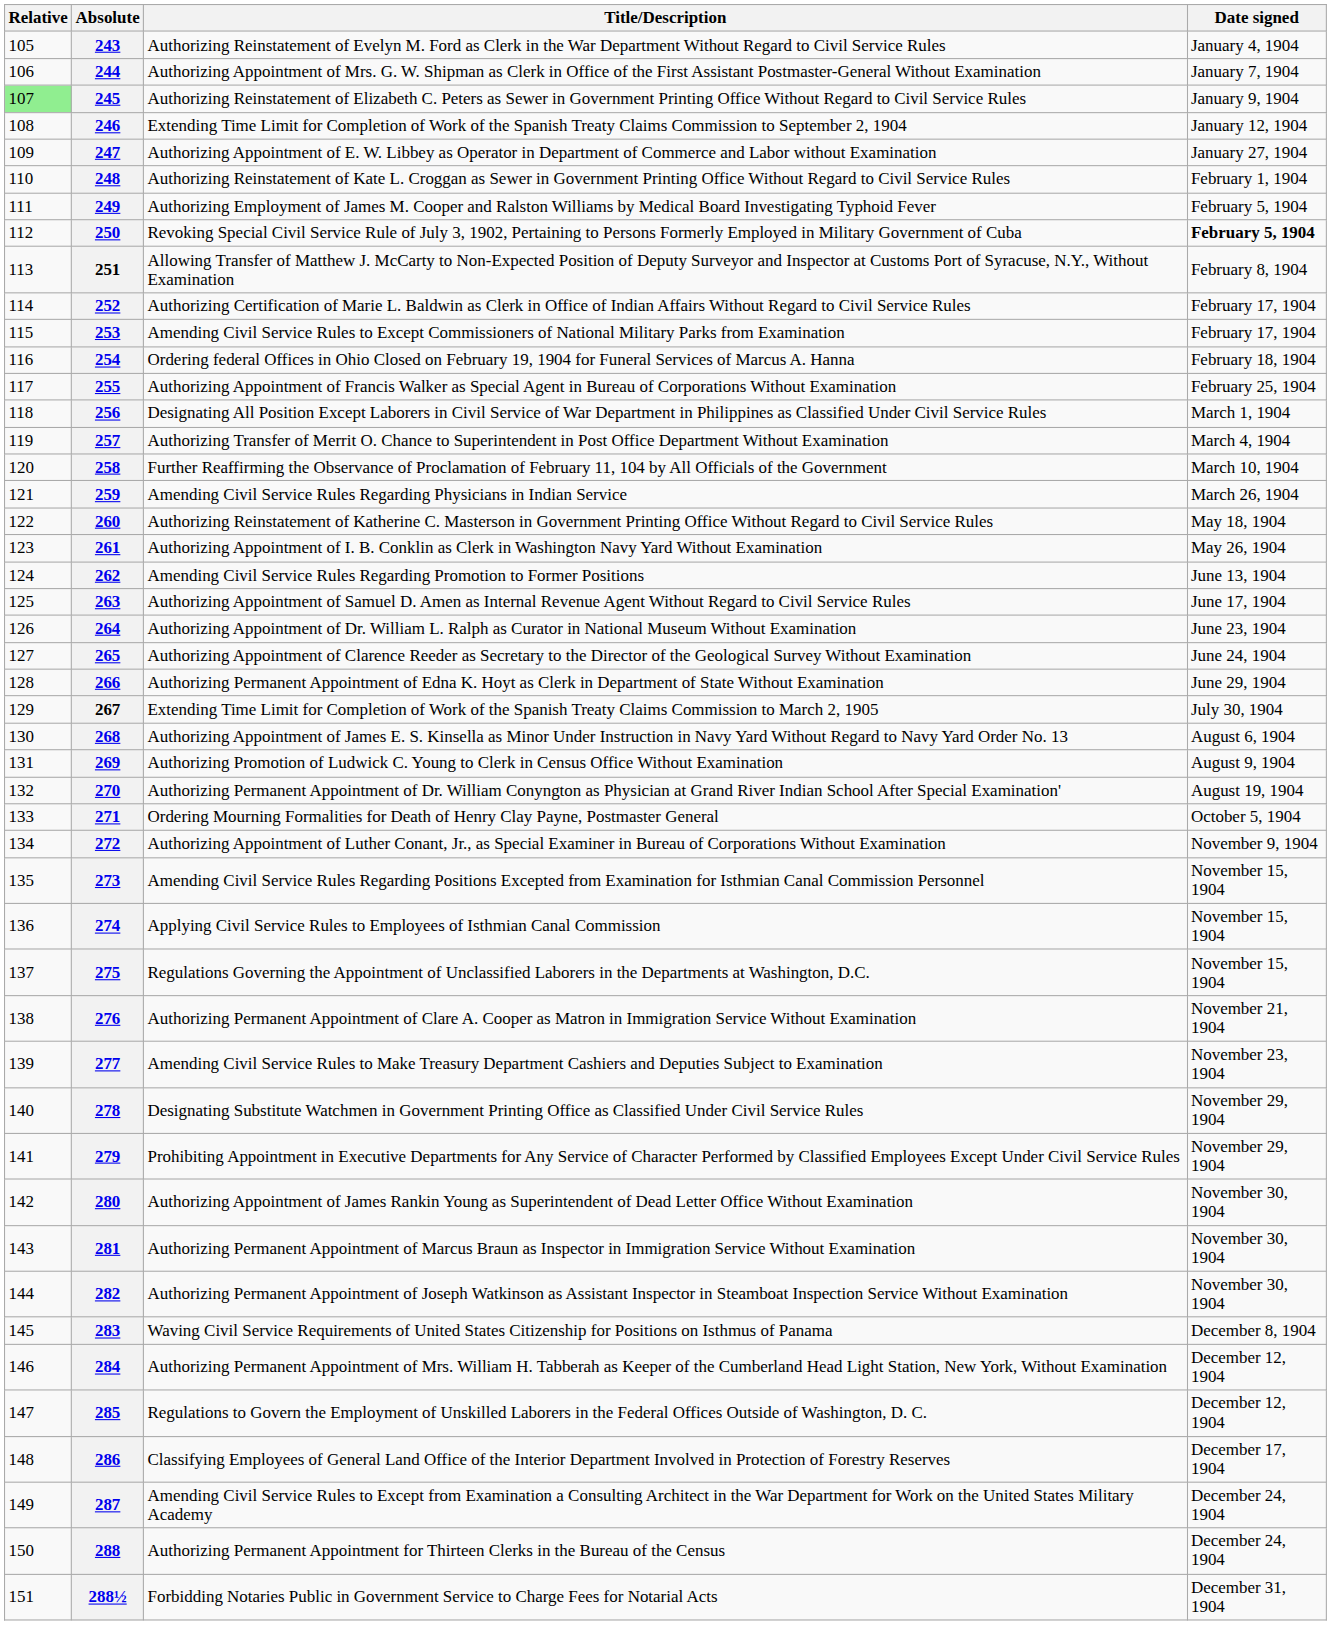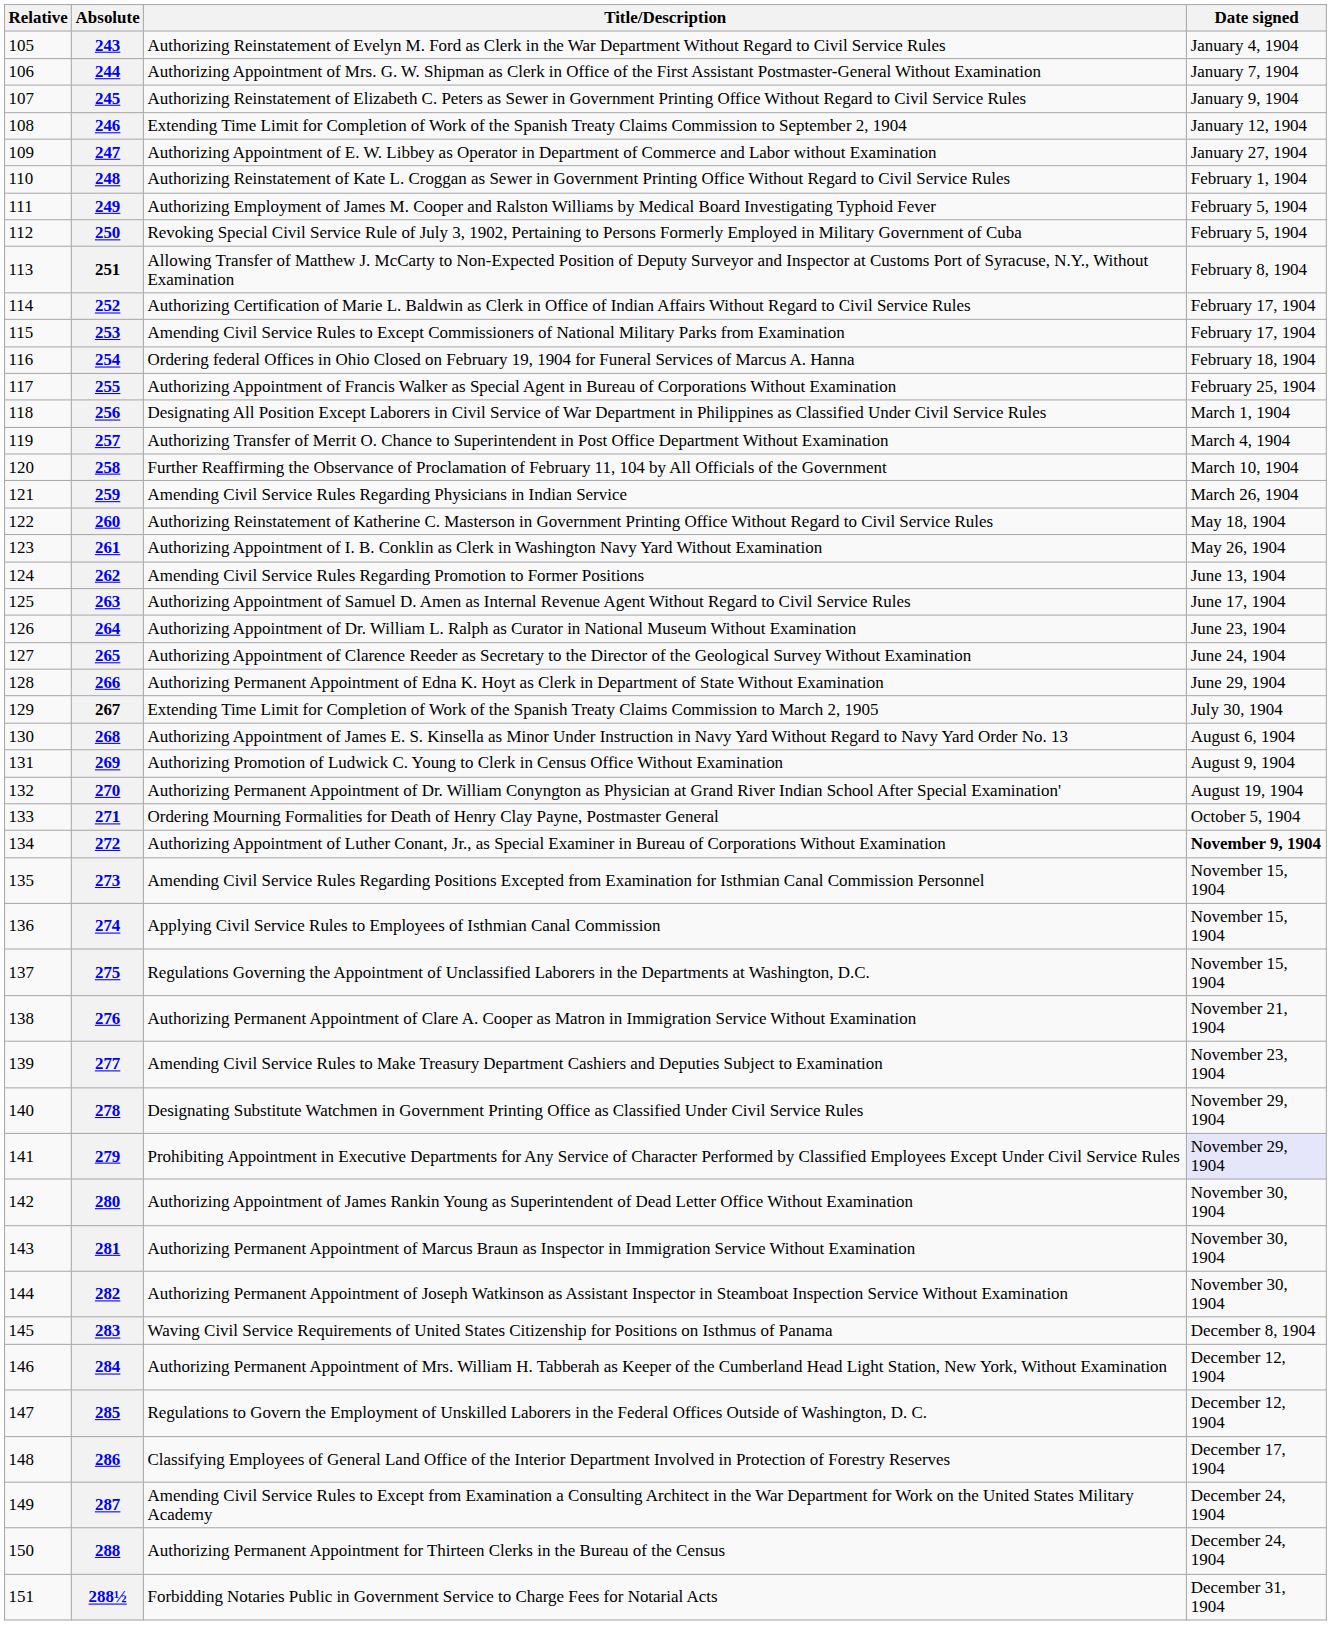(21, 98) lightgreen background -> (21, 98) no background
(1253, 233) bold -> (1249, 233) normal
(1254, 843) normal -> (1256, 843) bold
(1239, 1156) no background -> (1239, 1156) lavender background
